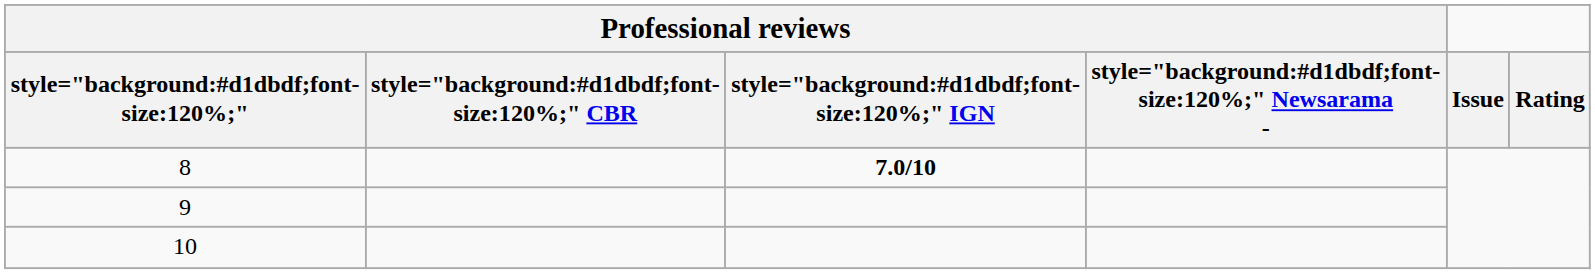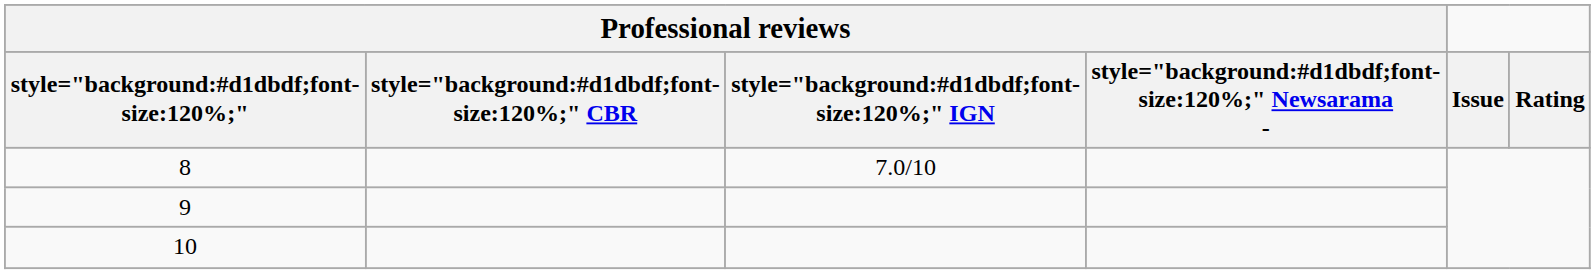(906, 167) bold -> (906, 167) normal
